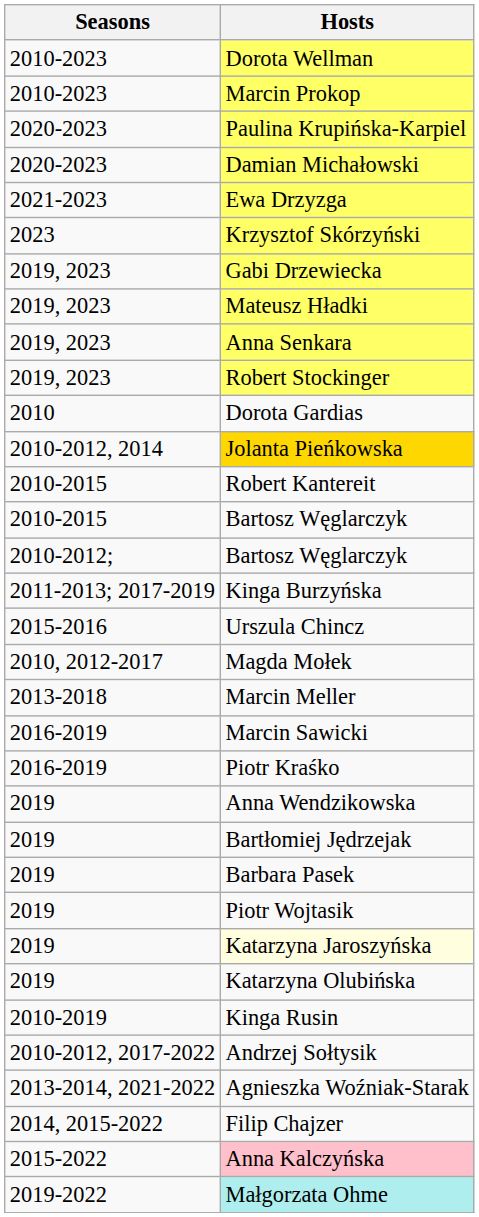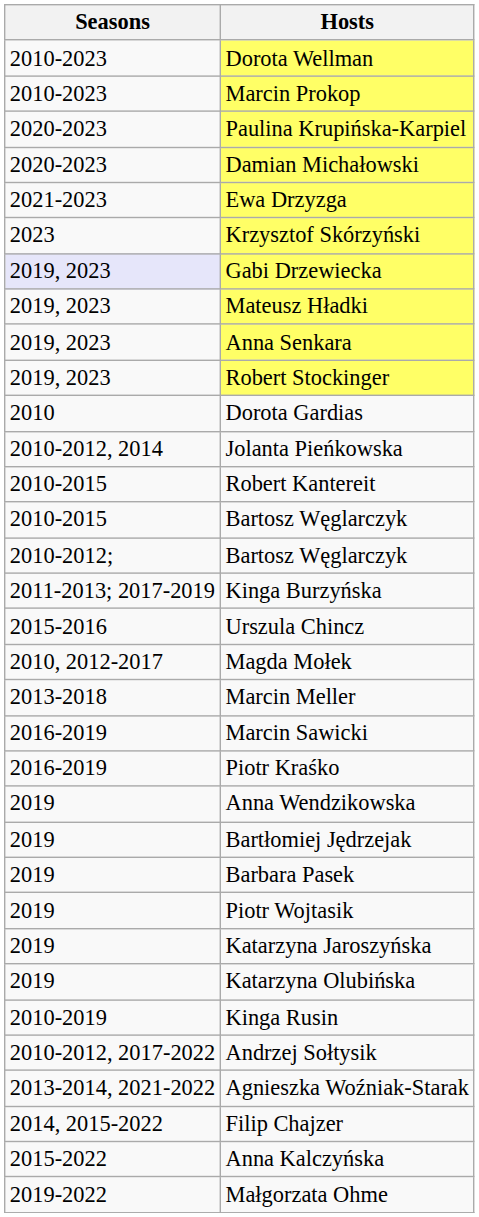(60, 270) no background -> (60, 270) lavender background
(314, 448) gold background -> (314, 448) no background
(328, 945) lightyellow background -> (328, 945) no background
(305, 1159) pink background -> (305, 1159) no background
(307, 1194) paleturquoise background -> (307, 1194) no background
